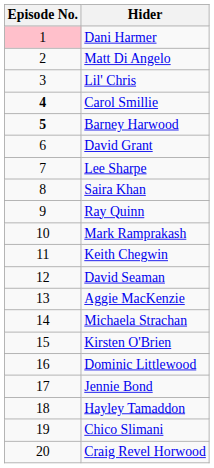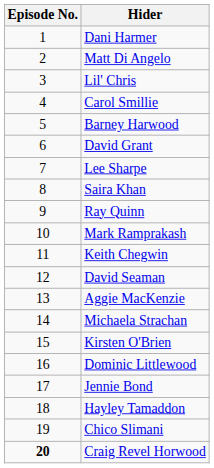(43, 37) pink background -> (43, 37) no background
(43, 102) bold -> (43, 102) normal
(43, 124) bold -> (43, 124) normal
(43, 451) normal -> (43, 451) bold
